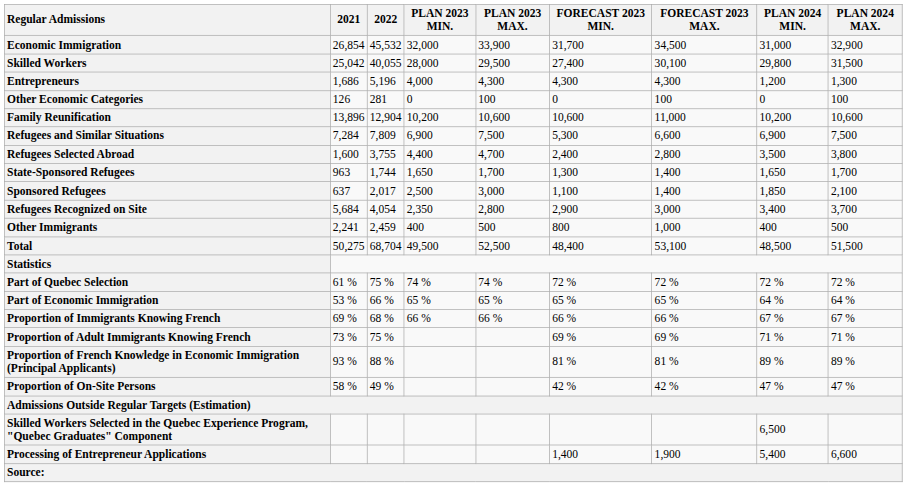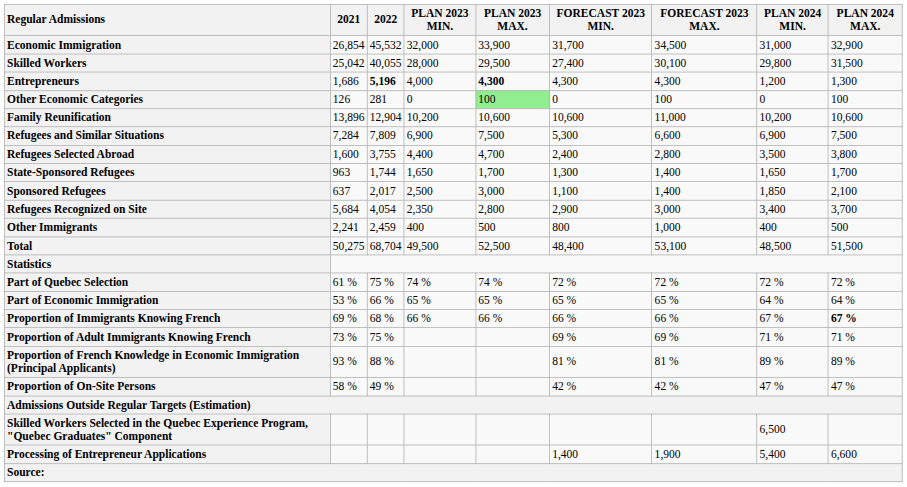(383, 81) normal -> (383, 81) bold
(491, 81) normal -> (491, 81) bold
(487, 99) no background -> (487, 99) lightgreen background
(843, 318) normal -> (844, 318) bold
